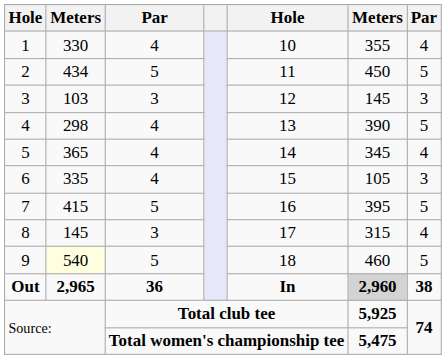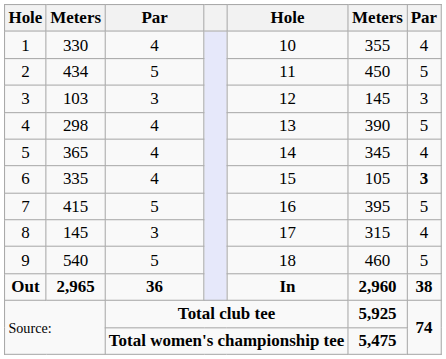(424, 179) normal -> (424, 179) bold
(76, 260) lightyellow background -> (76, 260) no background
(378, 286) lightgrey background -> (378, 286) no background
